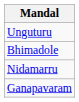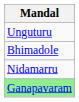(39, 87) no background -> (39, 87) lightgreen background
